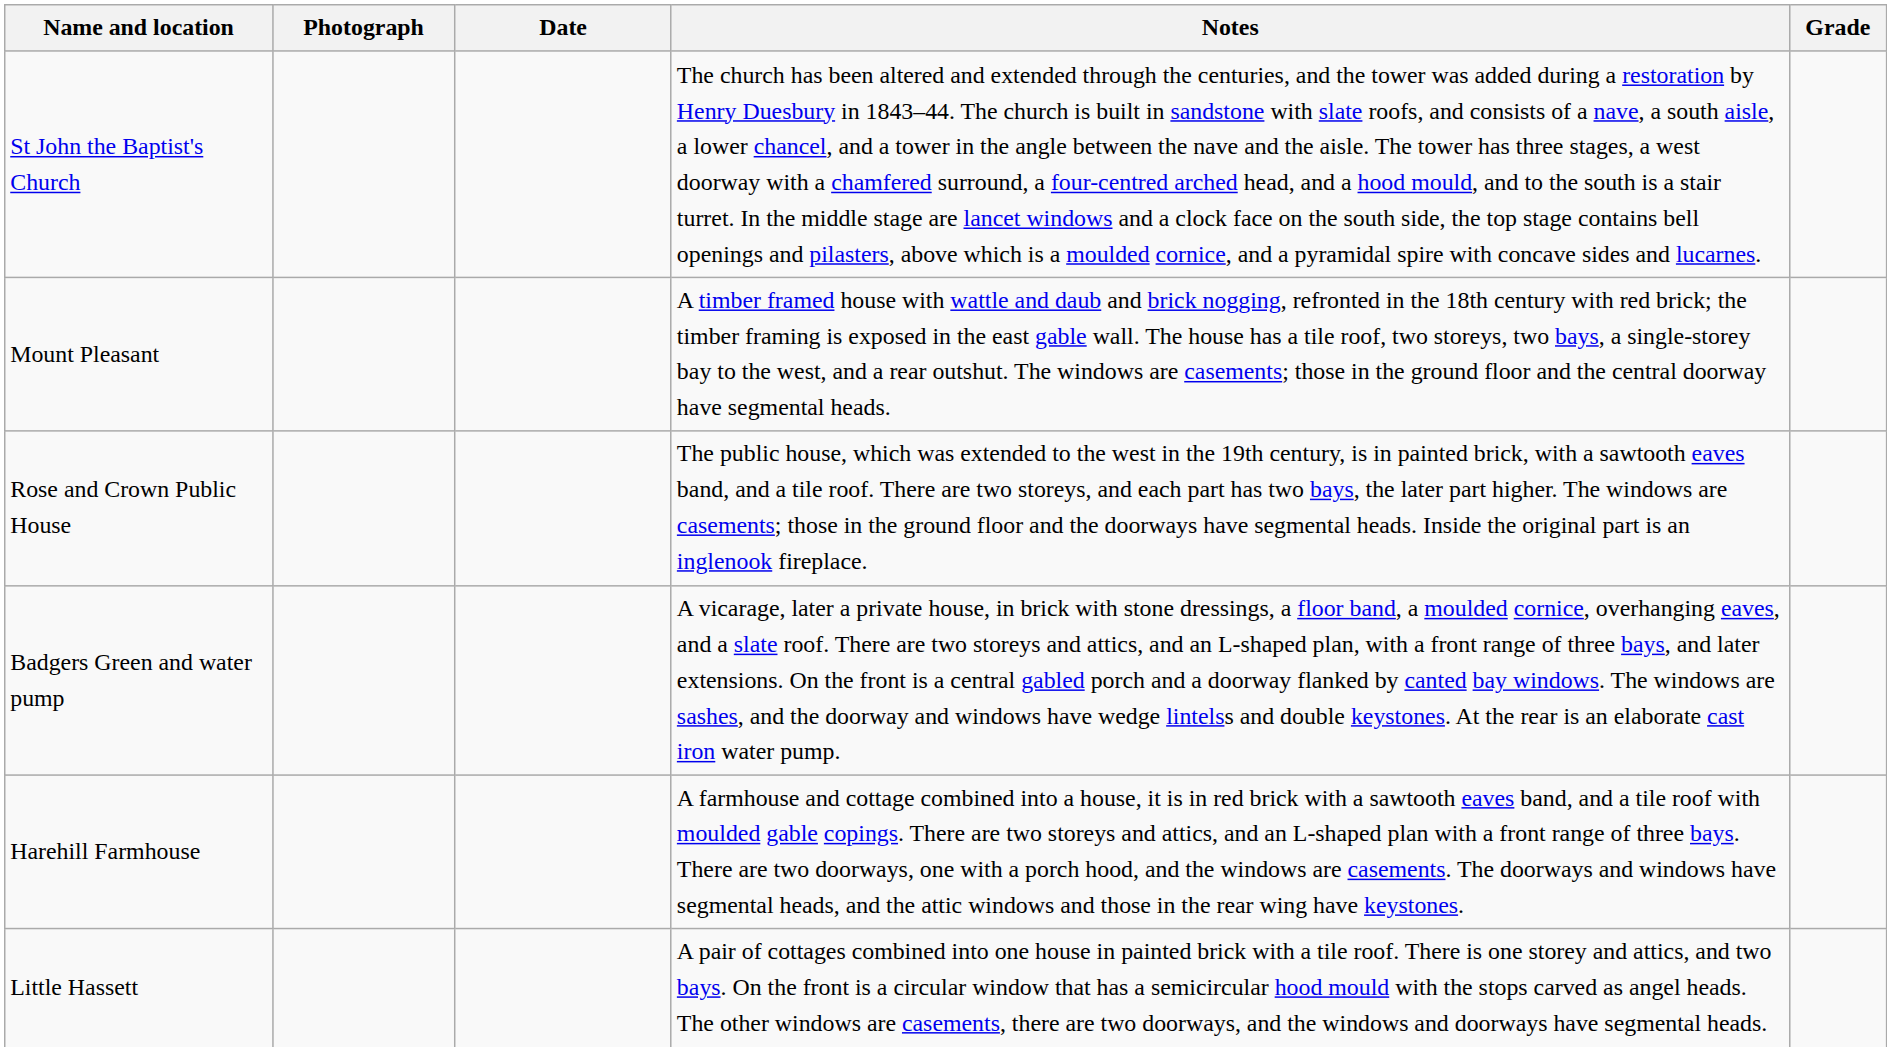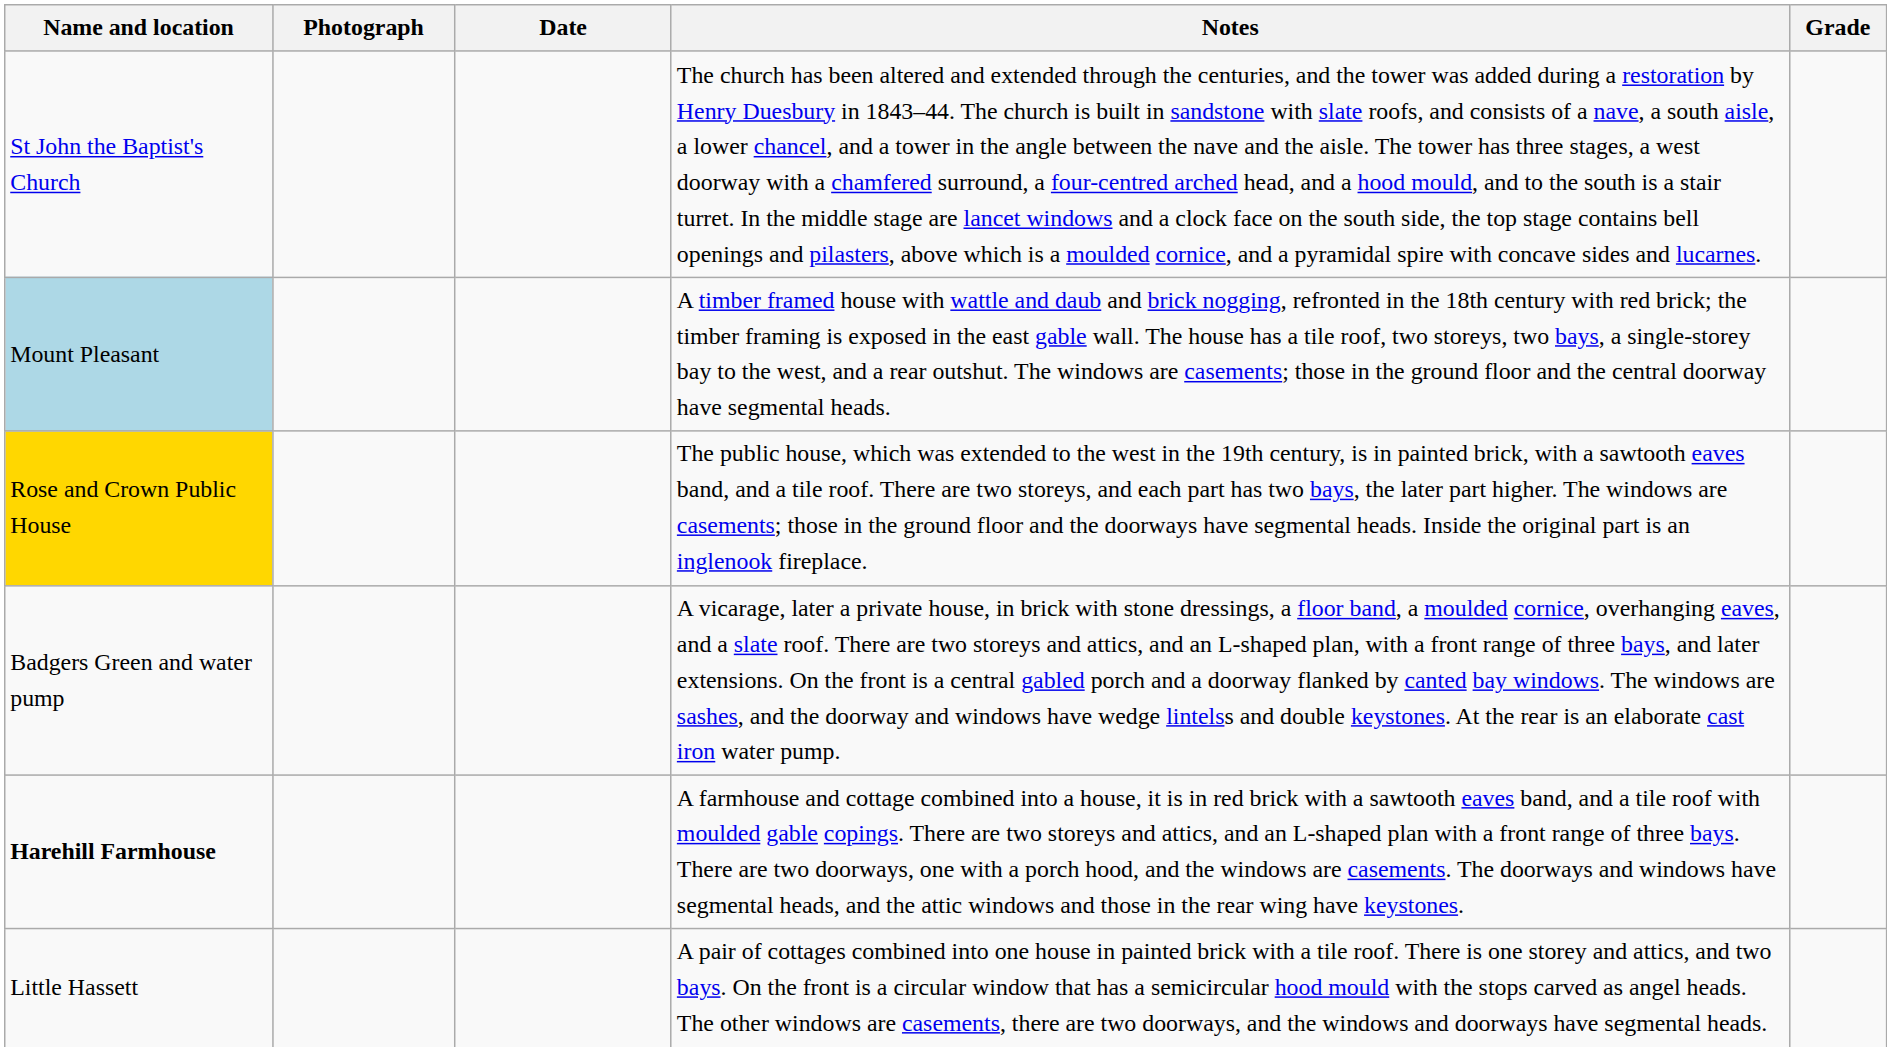(85, 353) no background -> (85, 353) lightblue background
(123, 507) no background -> (123, 507) gold background
(105, 851) normal -> (113, 851) bold
